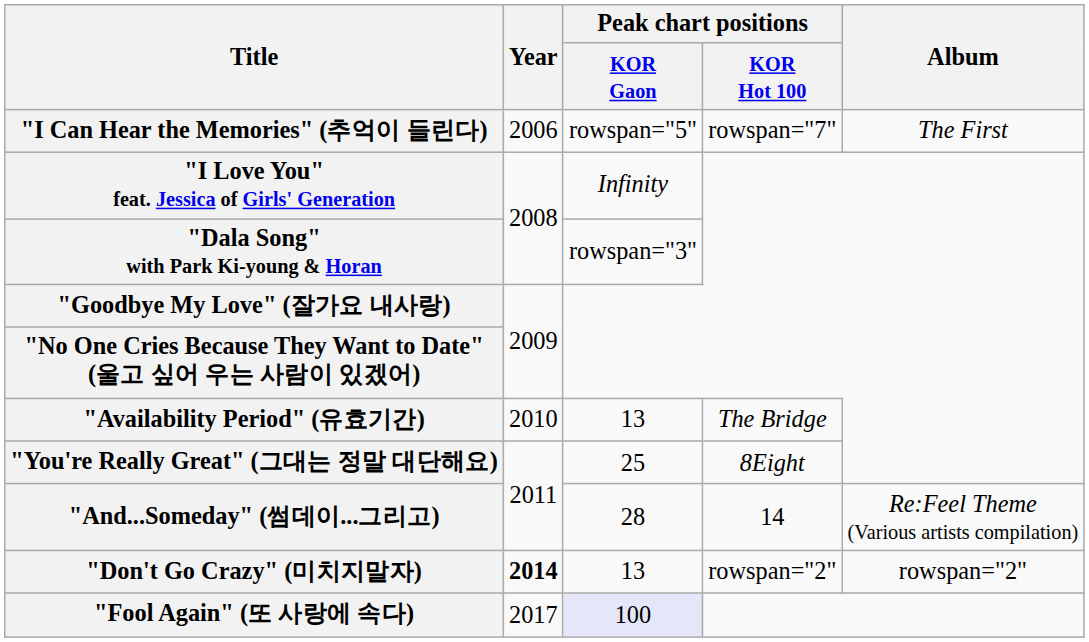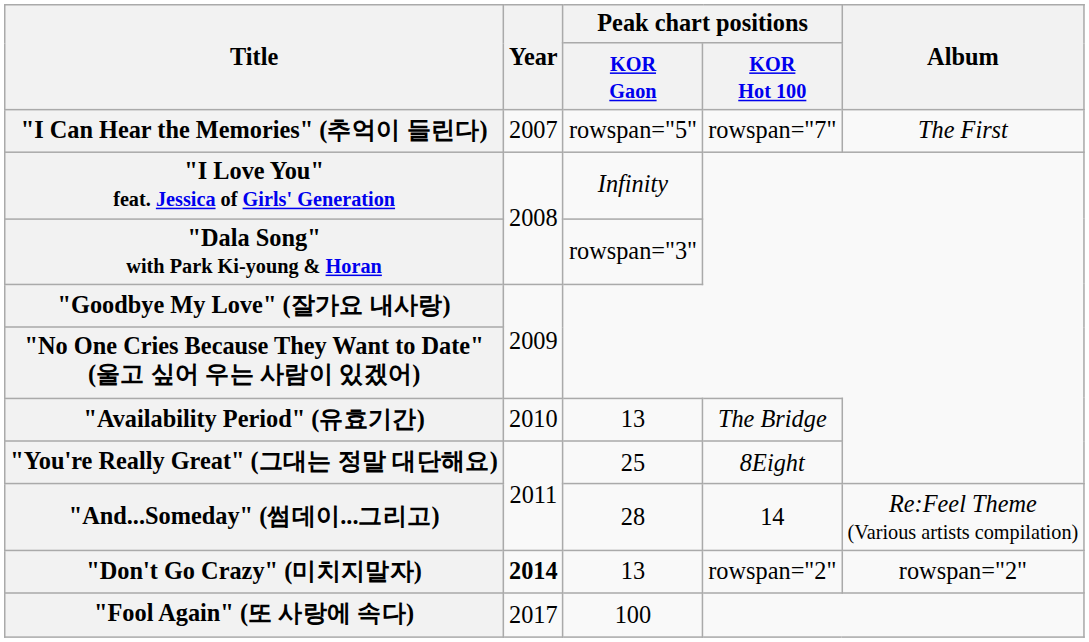(533, 130) 2006 -> (533, 130) 2007
(633, 614) lavender background -> (633, 614) no background
